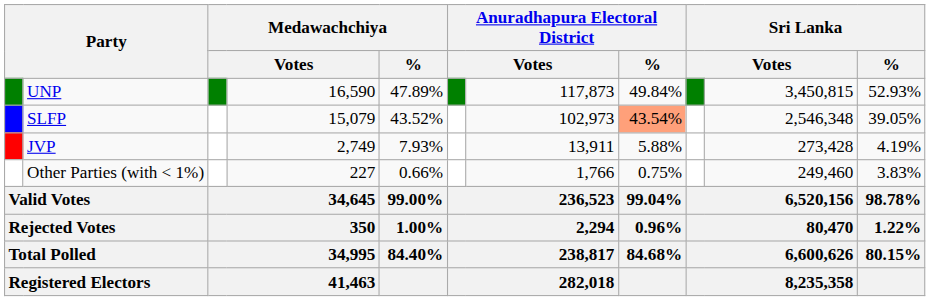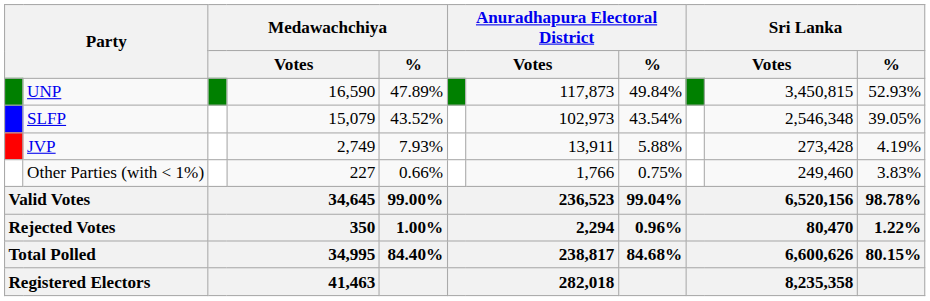(656, 118) lightsalmon background -> (656, 118) no background
